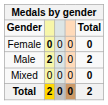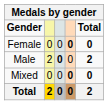(50, 44) bold -> (50, 44) normal
(70, 44) normal -> (70, 44) bold
(50, 59) bold -> (50, 59) normal
(60, 59) normal -> (60, 59) bold
(70, 75) normal -> (70, 75) bold
